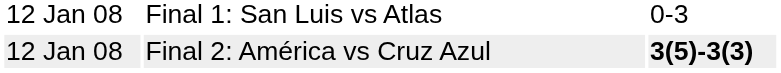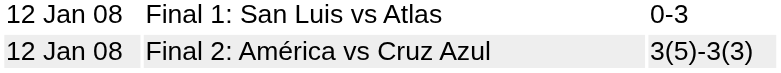(702, 51) bold -> (702, 51) normal
